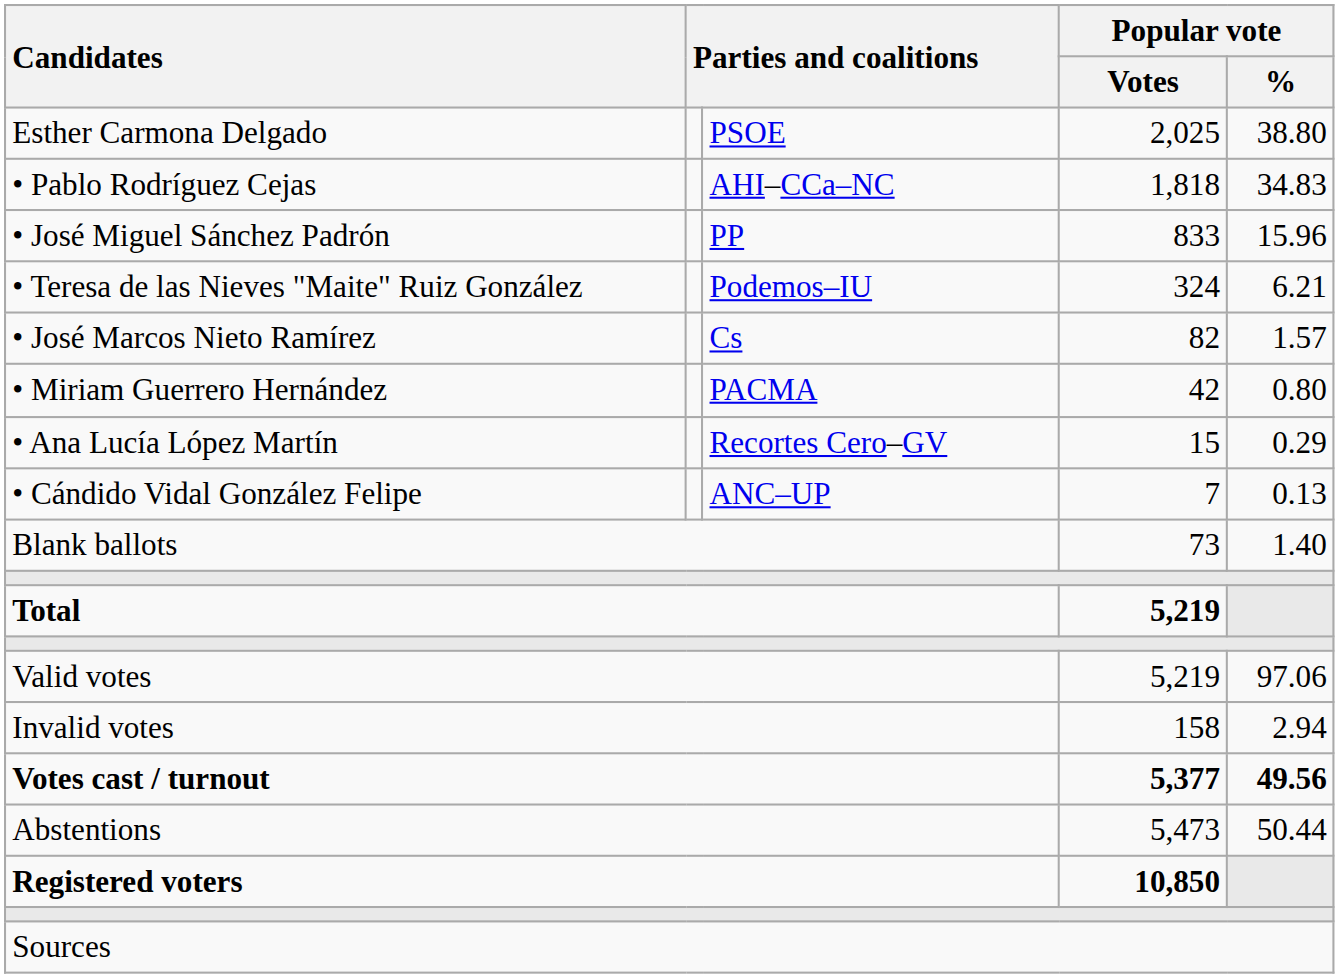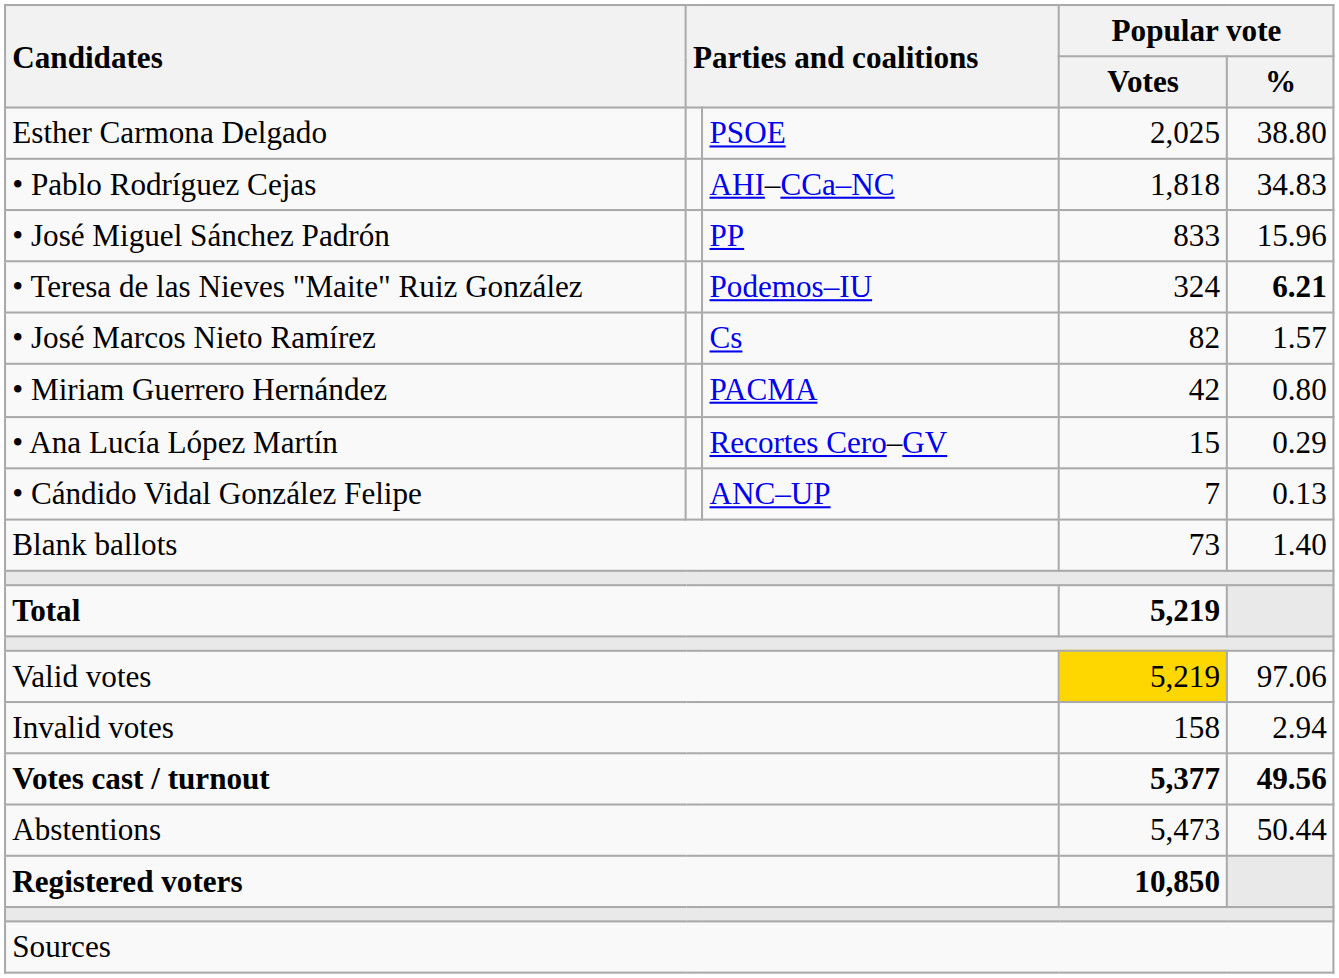(1299, 287) normal -> (1299, 287) bold
(1185, 675) no background -> (1185, 675) gold background
